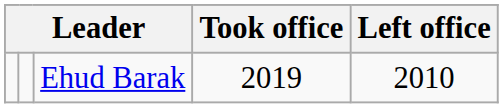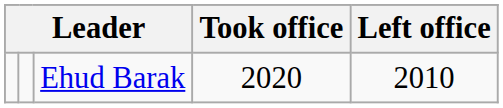(271, 77) 2019 -> (271, 77) 2020
